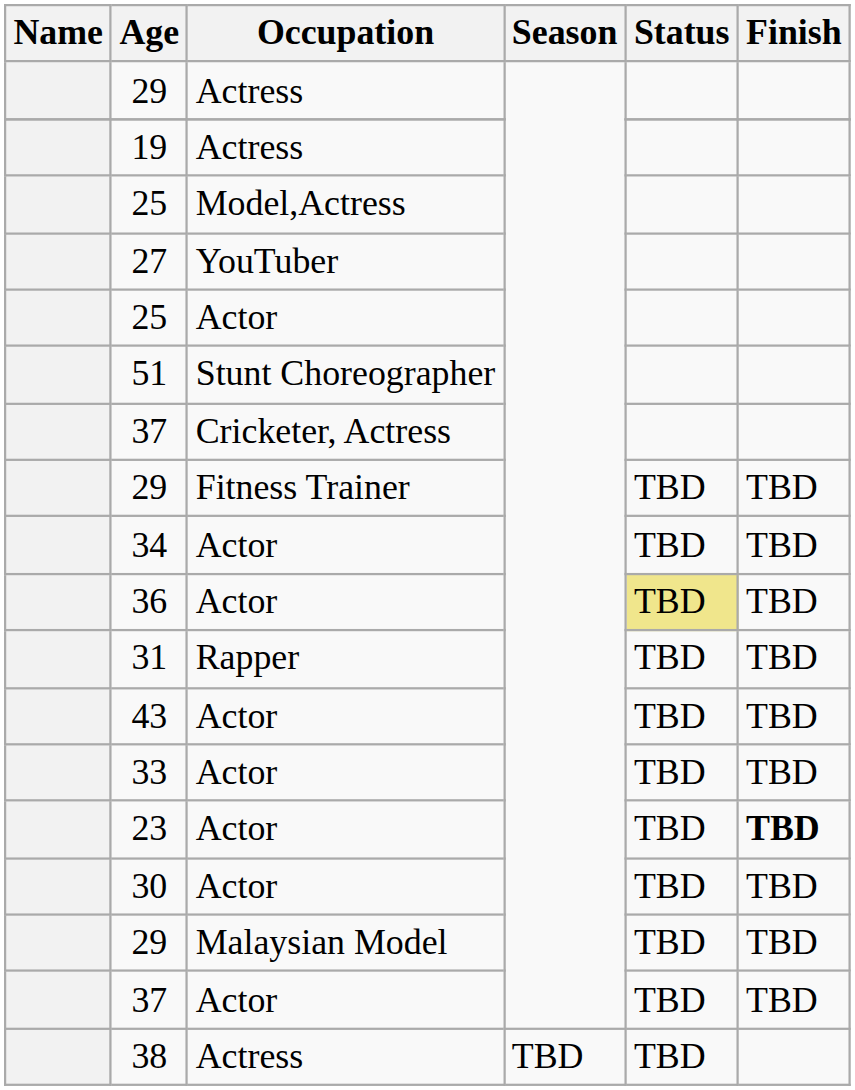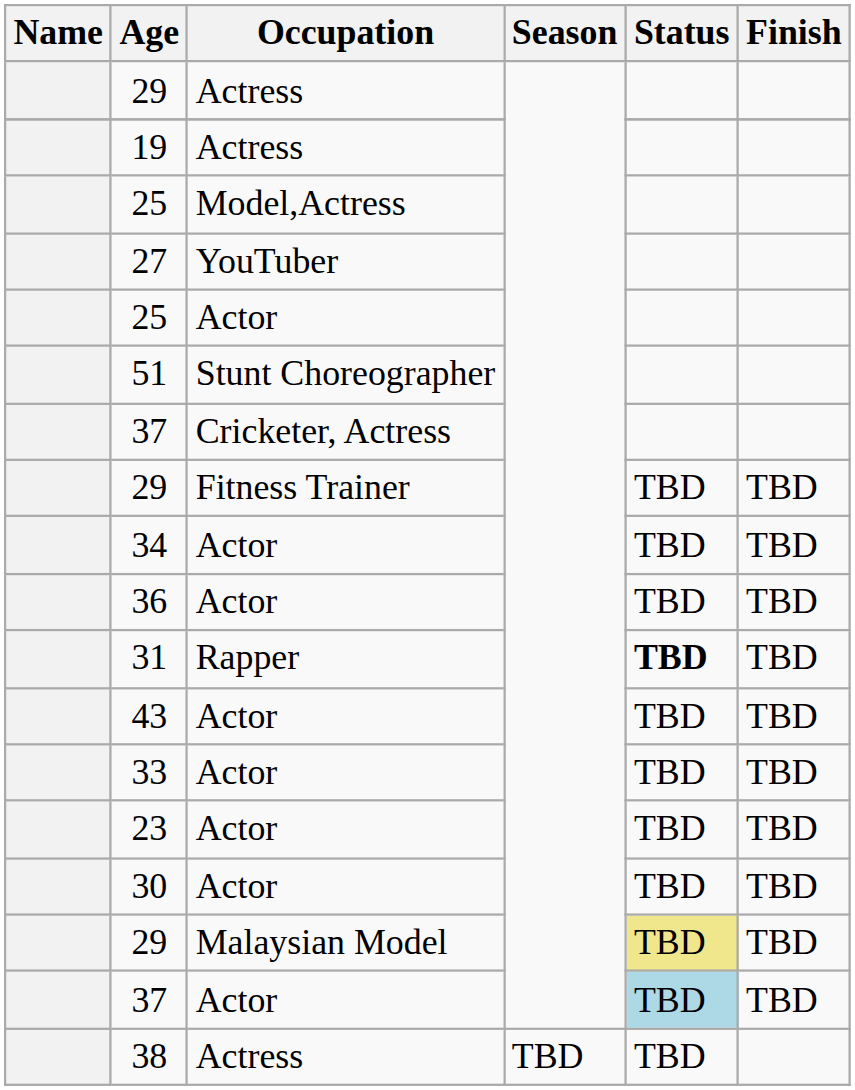(670, 601) khaki background -> (670, 601) no background
(670, 658) normal -> (671, 658) bold
(783, 828) bold -> (782, 828) normal
(670, 942) no background -> (670, 942) khaki background
(670, 999) no background -> (670, 999) lightblue background
